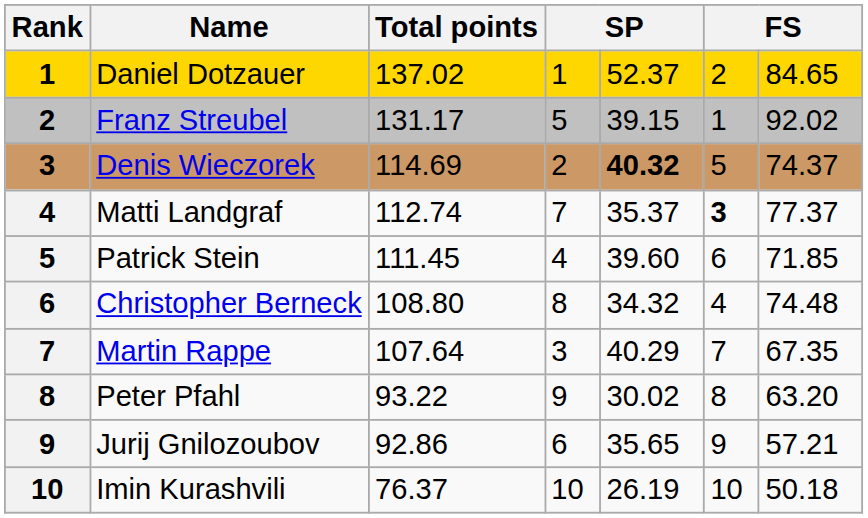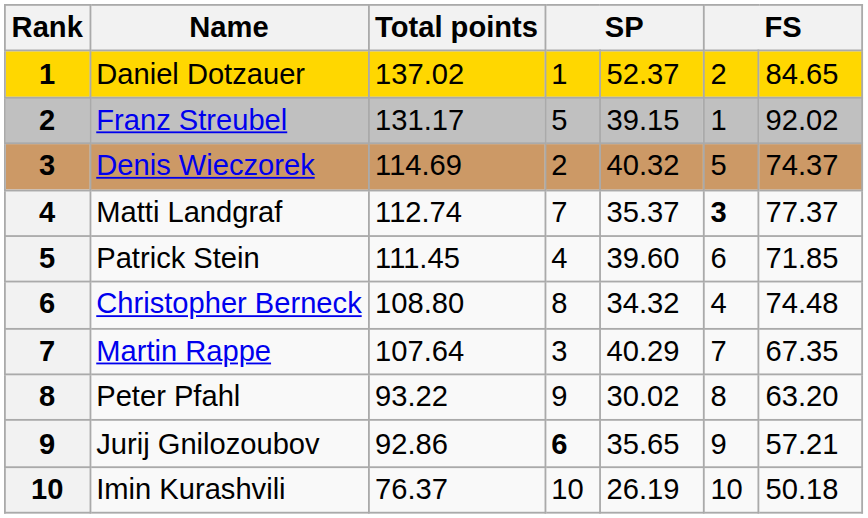(643, 166) bold -> (643, 166) normal
(559, 443) normal -> (559, 443) bold
